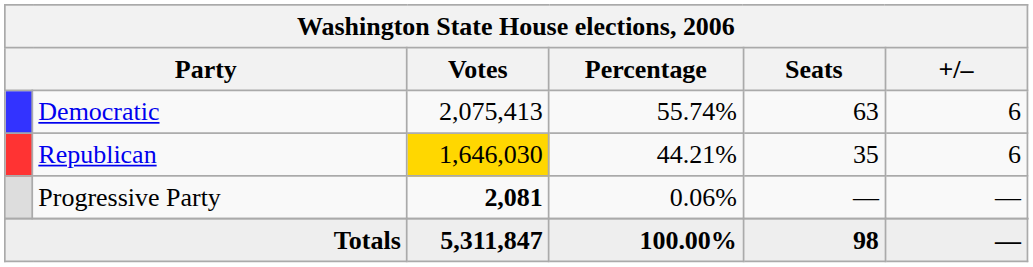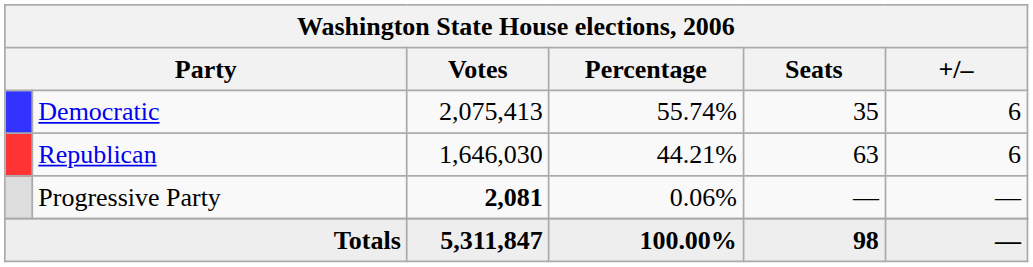(866, 111) 63 -> (866, 111) 35
(491, 154) gold background -> (491, 154) no background
(866, 154) 35 -> (866, 154) 63
